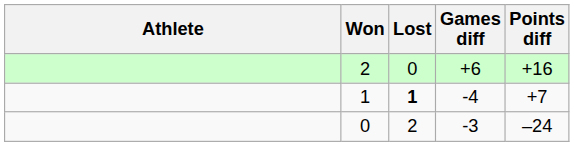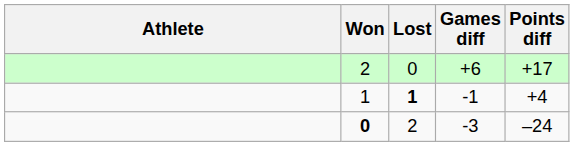(537, 68) +16 -> (537, 68) +17
(470, 97) -4 -> (470, 97) -1
(537, 97) +7 -> (537, 97) +4
(365, 126) normal -> (365, 126) bold
